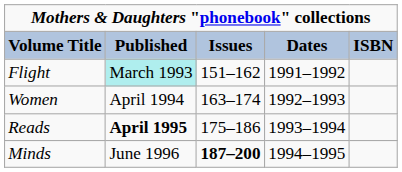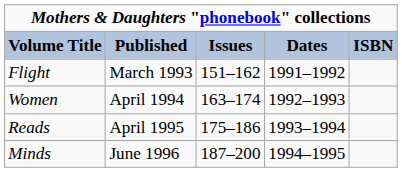(151, 72) paleturquoise background -> (151, 72) no background
(148, 126) bold -> (147, 126) normal
(230, 153) bold -> (230, 153) normal
